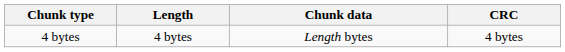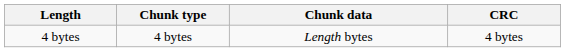columns swapped: (173, 15) <-> (61, 15)
